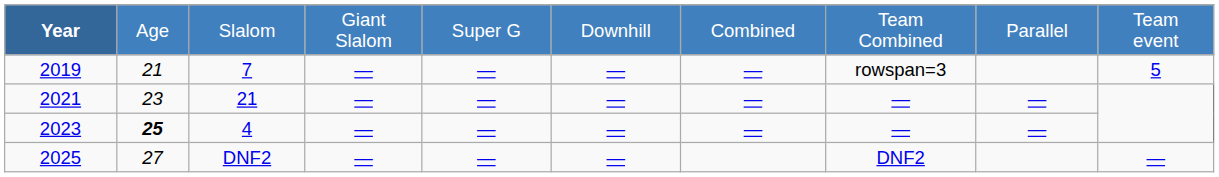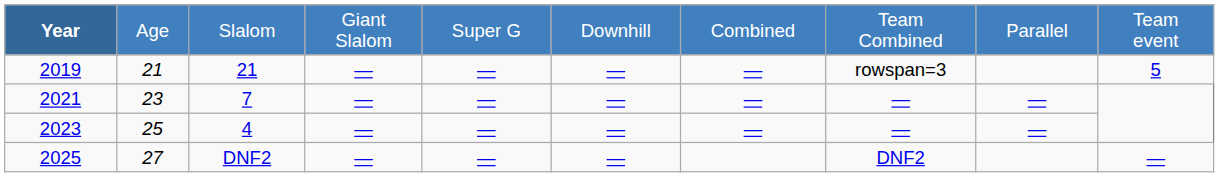(247, 70) 7 -> (247, 70) 21
(247, 99) 21 -> (247, 99) 7
(153, 128) bold -> (153, 128) normal
